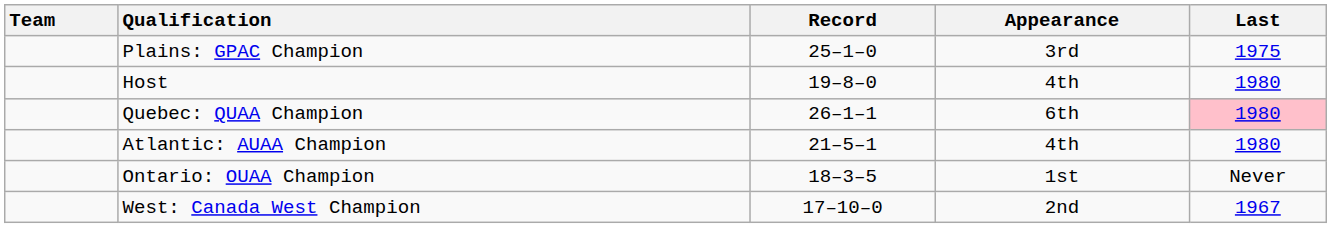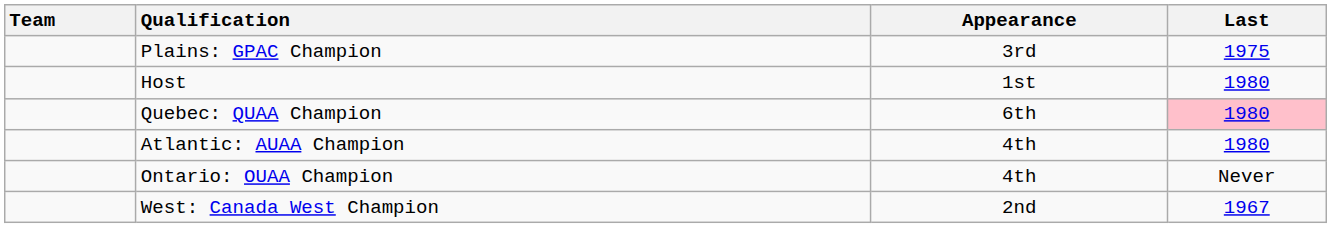- column: (843, 20)
(1062, 83) 4th -> (1019, 83) 1st
(1062, 176) 1st -> (1019, 176) 4th
